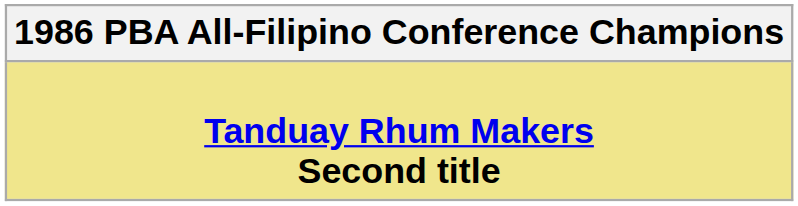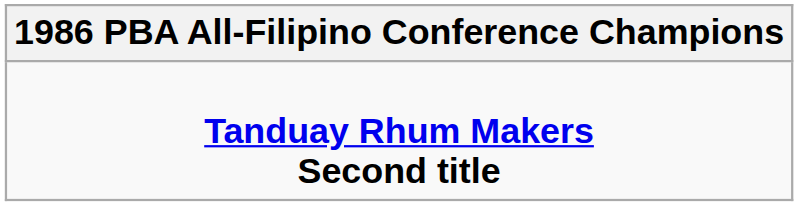(399, 150) khaki background -> (399, 150) no background
